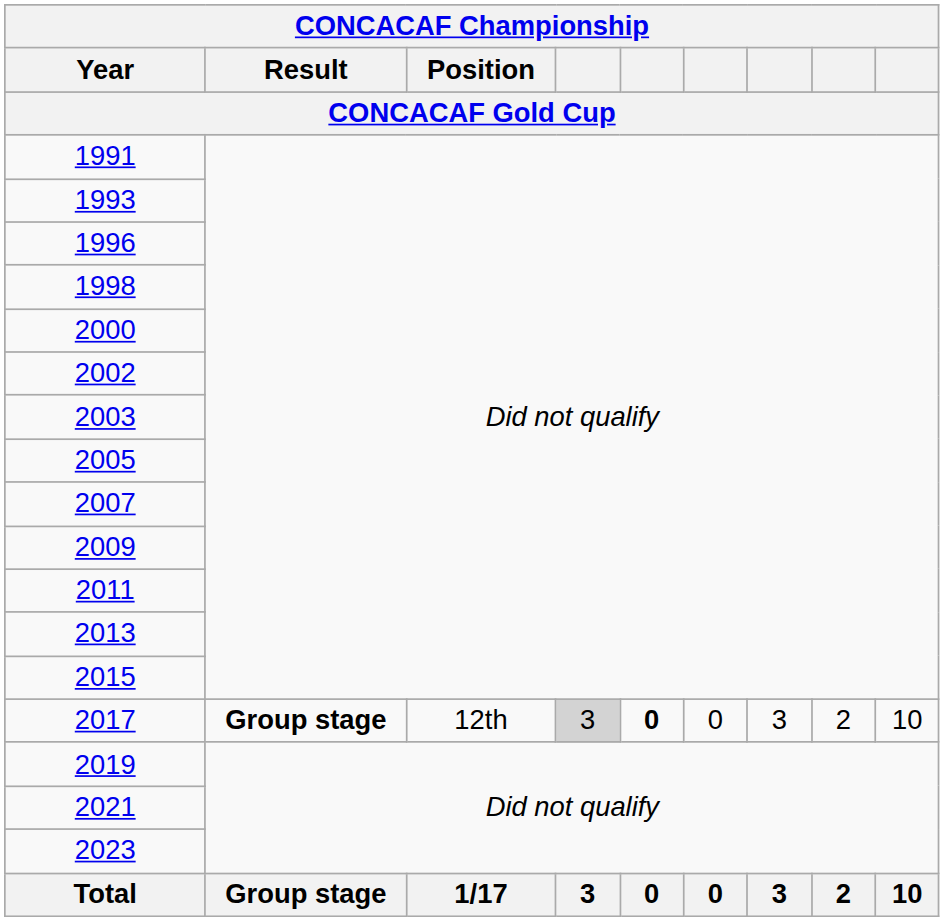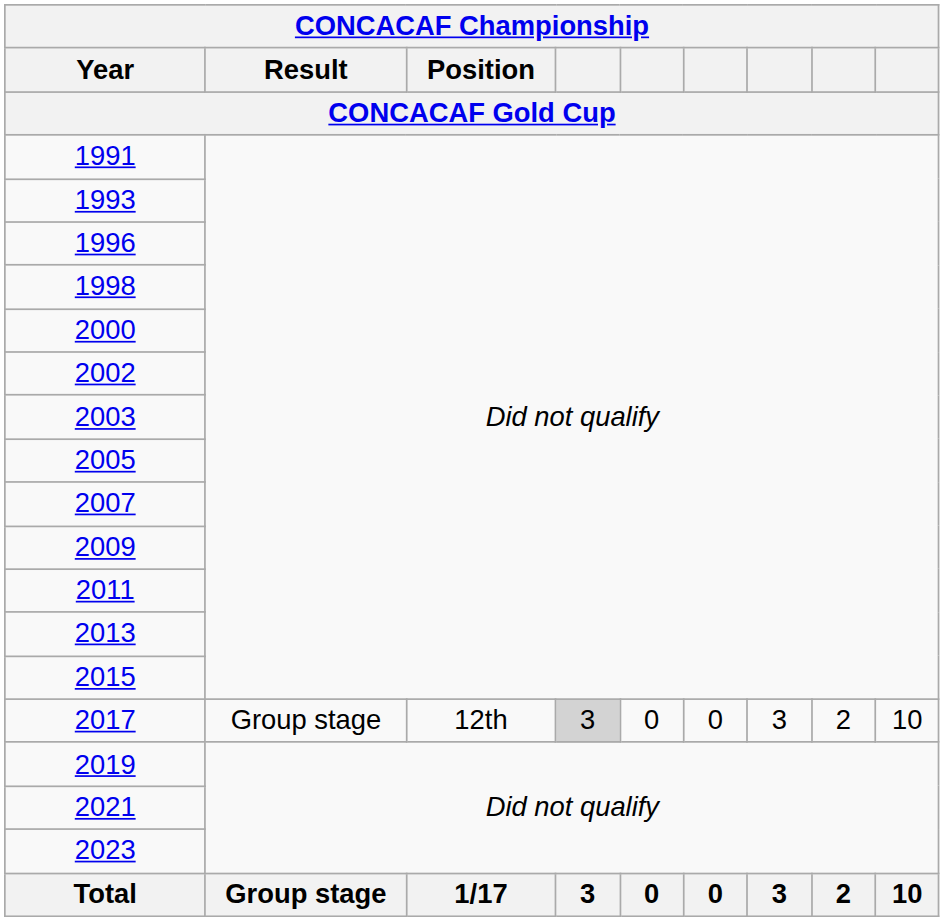(306, 720) bold -> (306, 720) normal
(652, 720) bold -> (652, 720) normal
